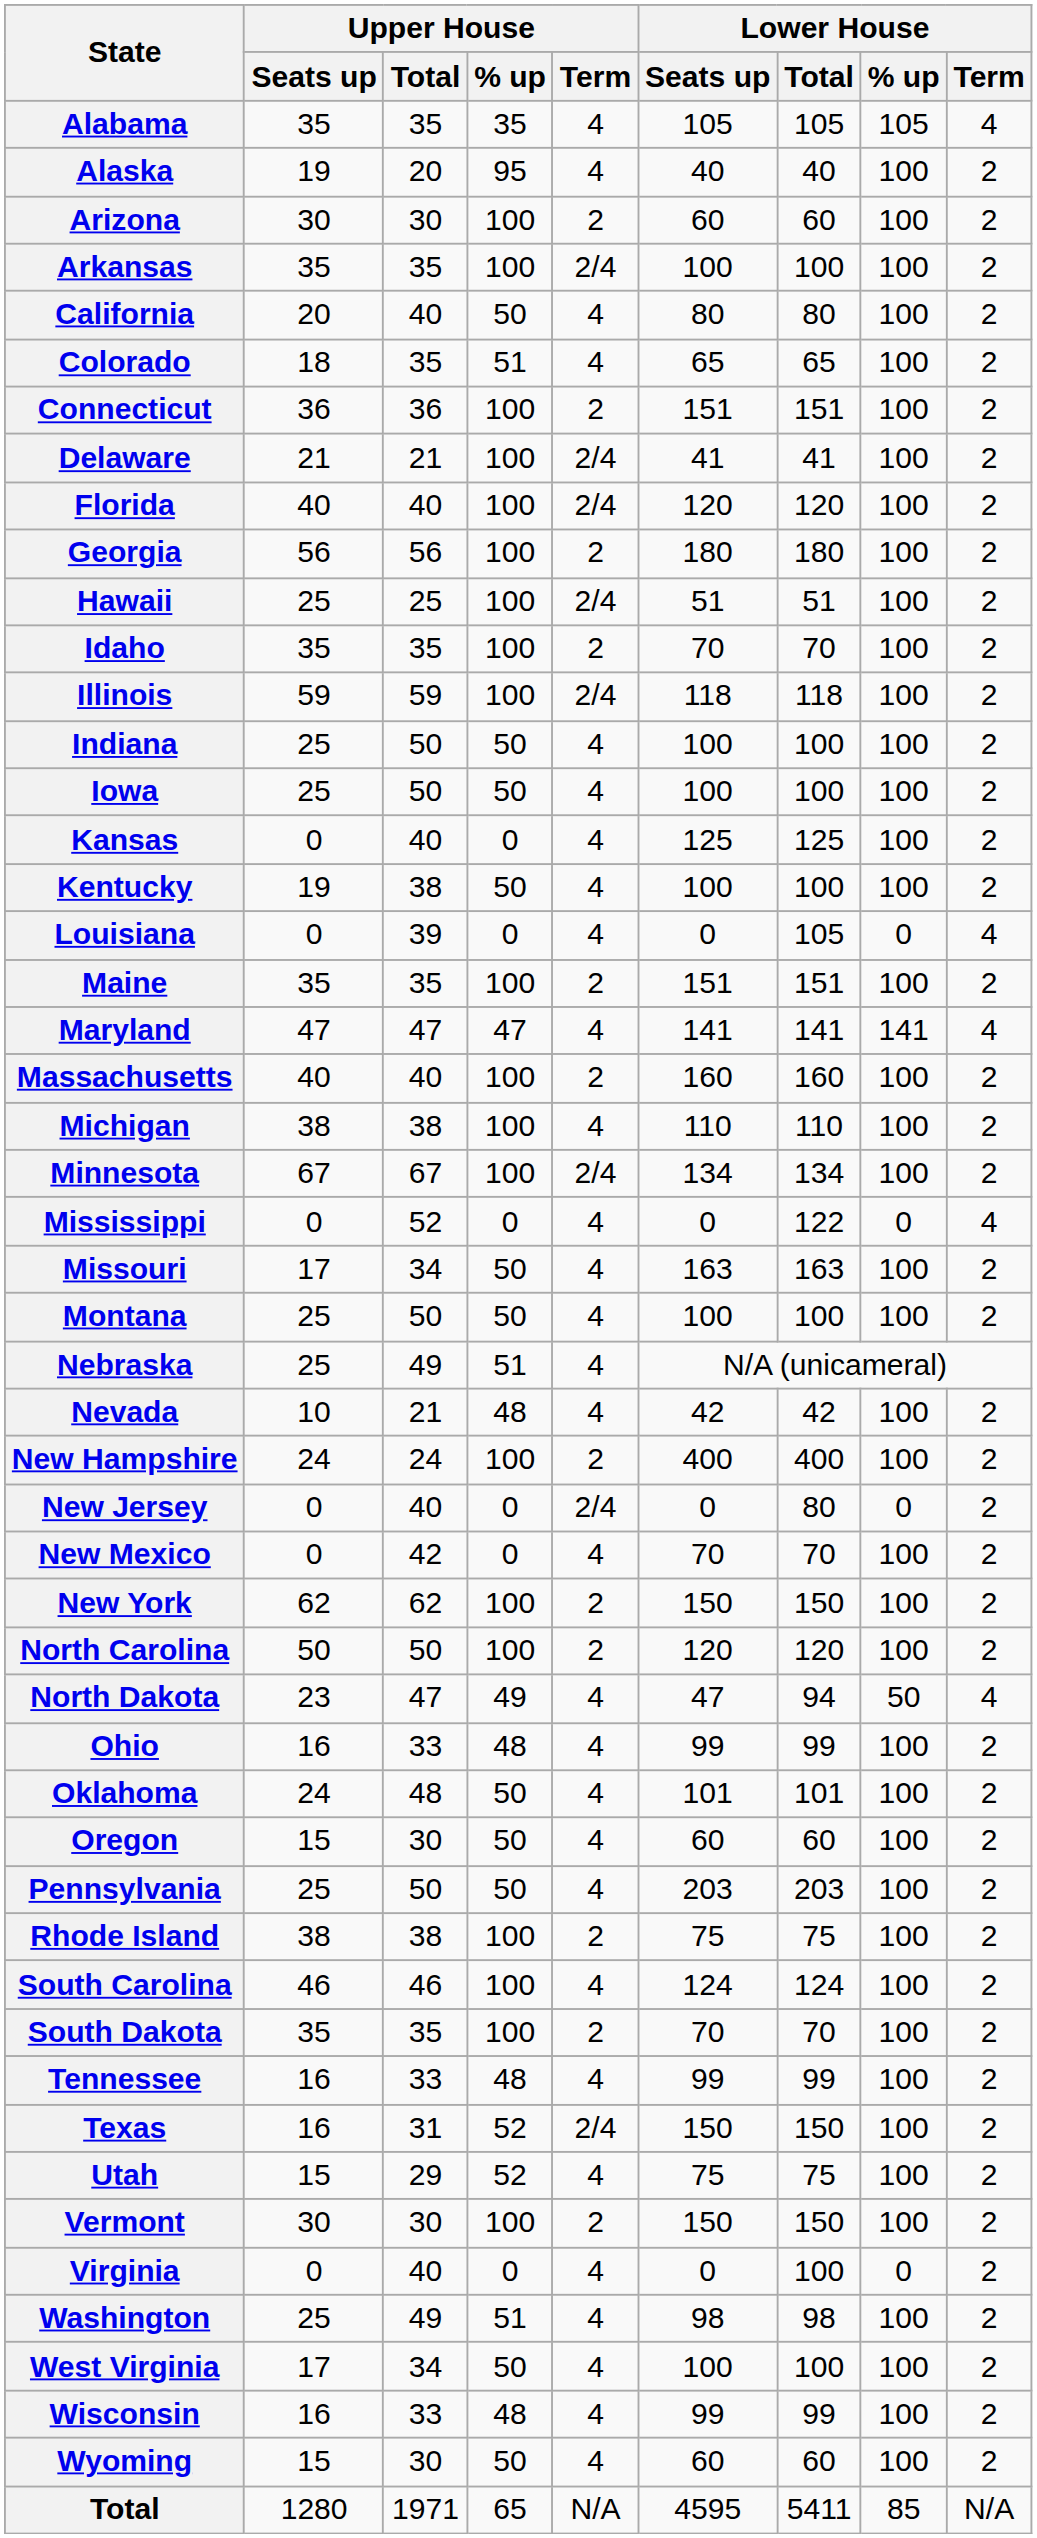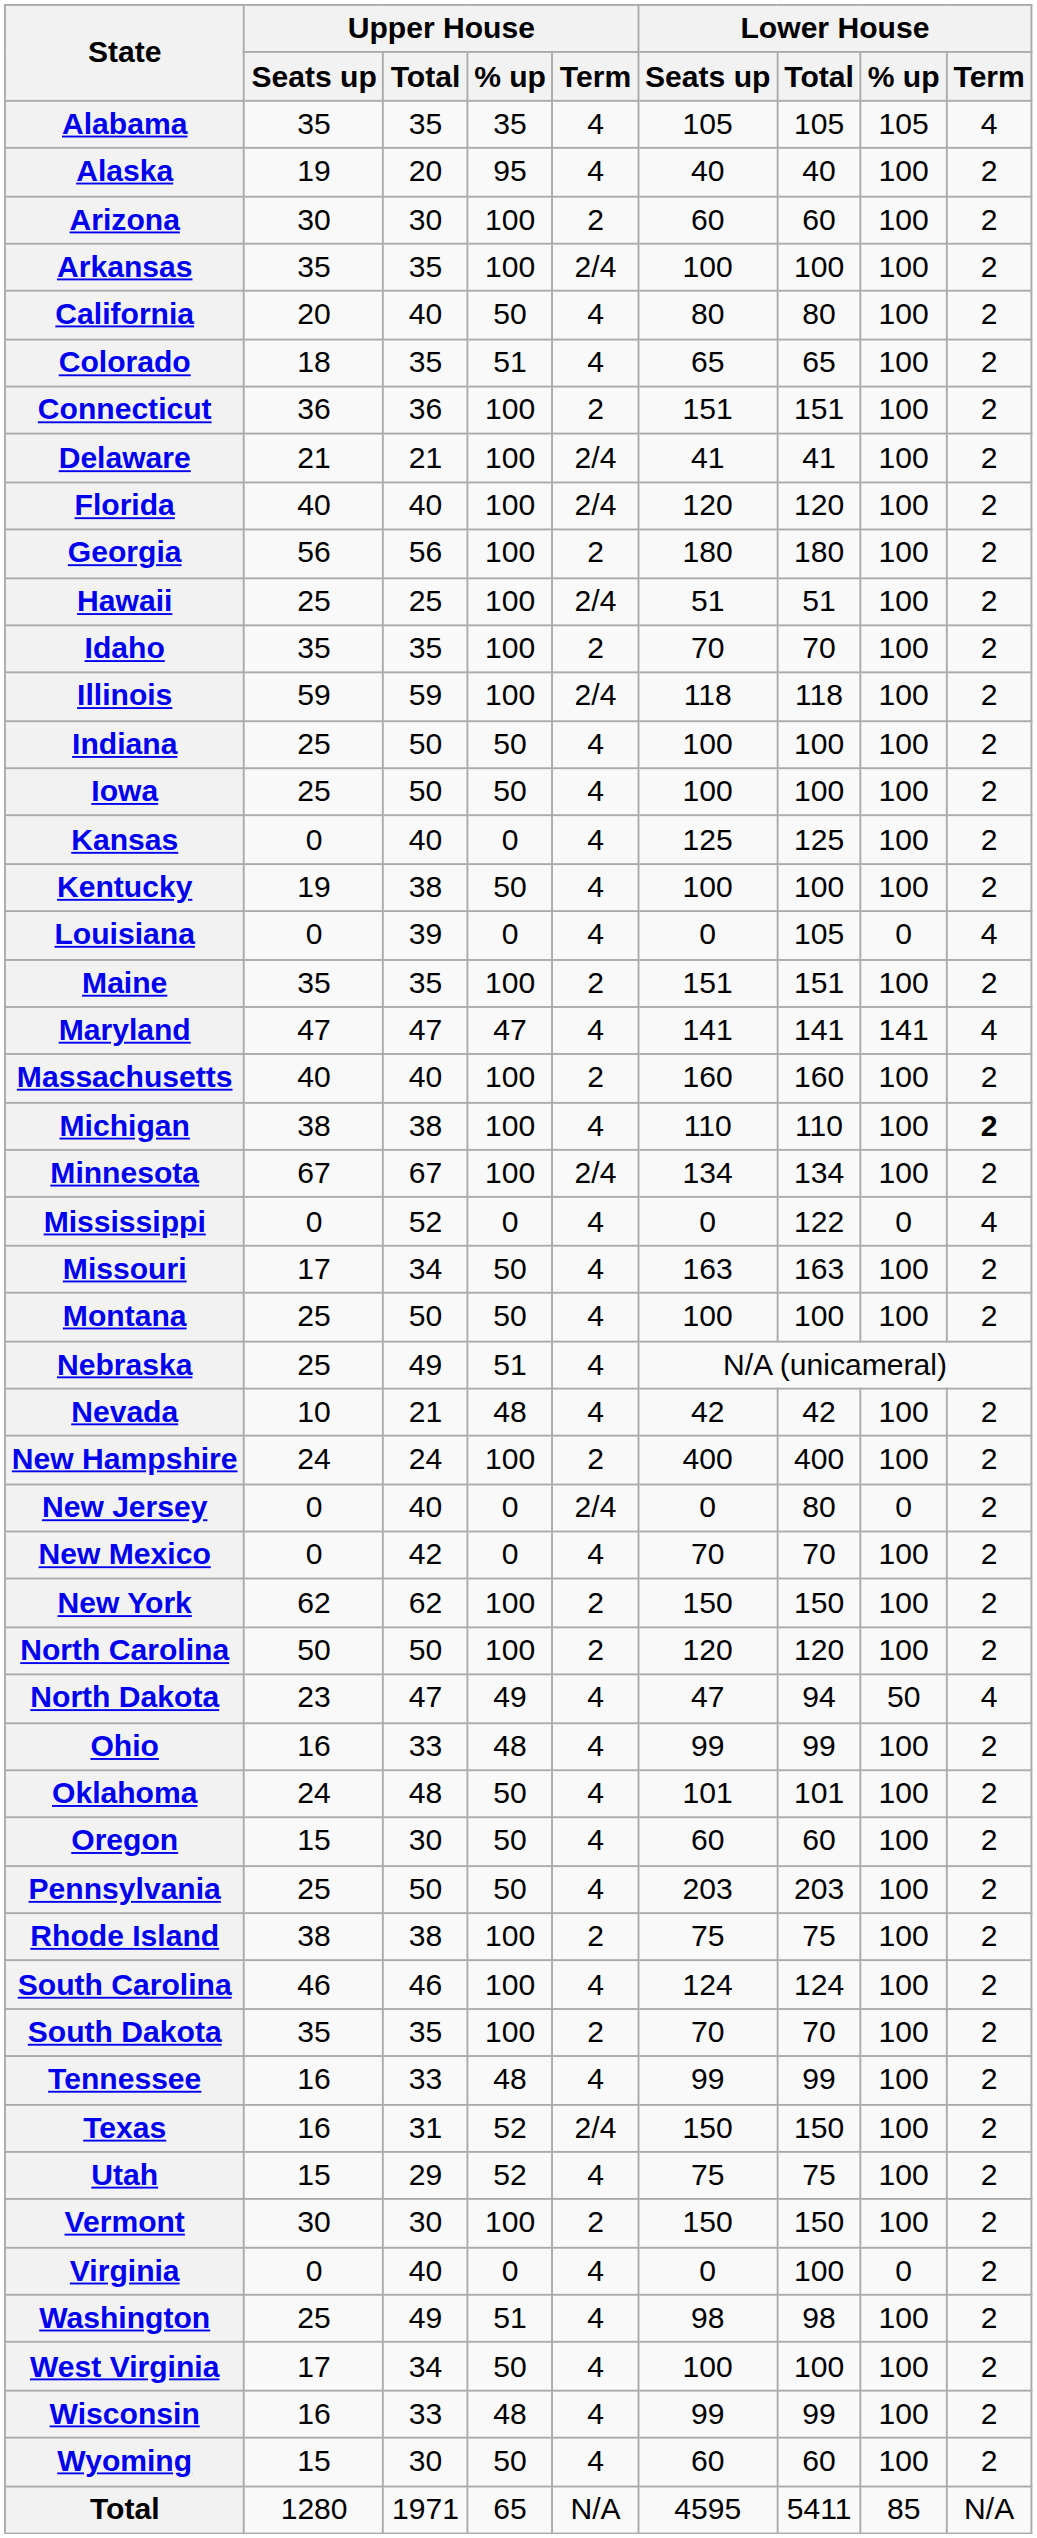(989, 1125) normal -> (989, 1125) bold
